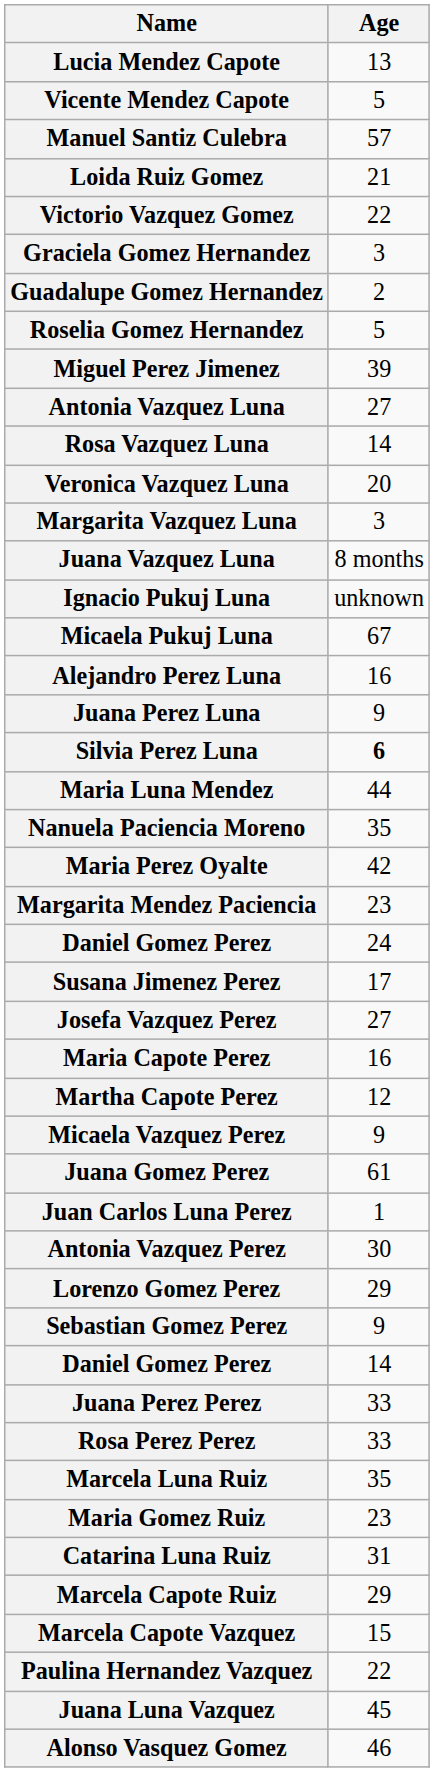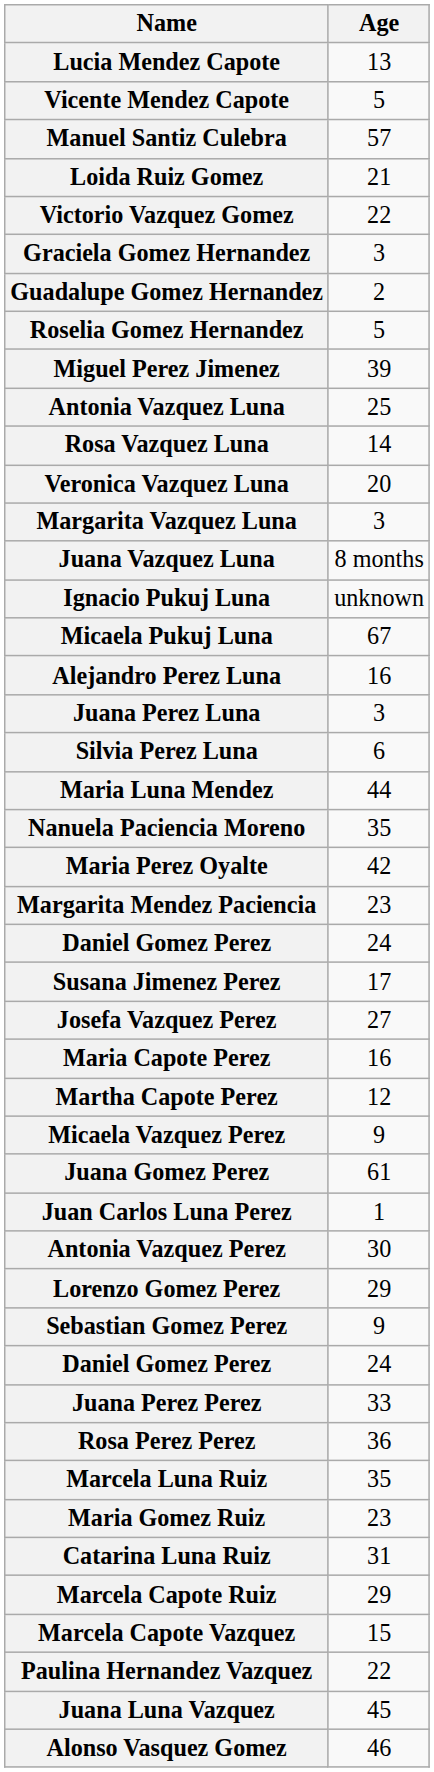(379, 406) 27 -> (379, 406) 25
(379, 713) 9 -> (379, 713) 3
(379, 751) bold -> (379, 751) normal
(379, 1364) 14 -> (379, 1364) 24
(379, 1441) 33 -> (379, 1441) 36
